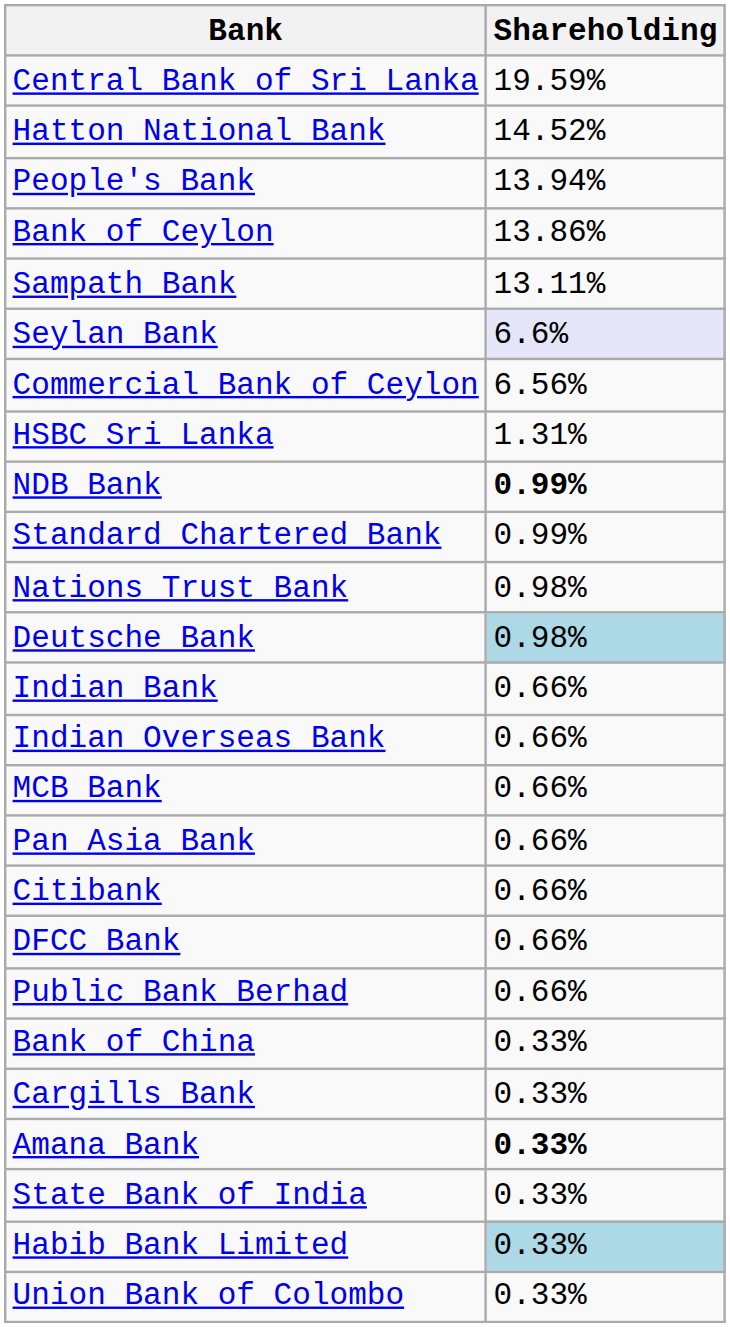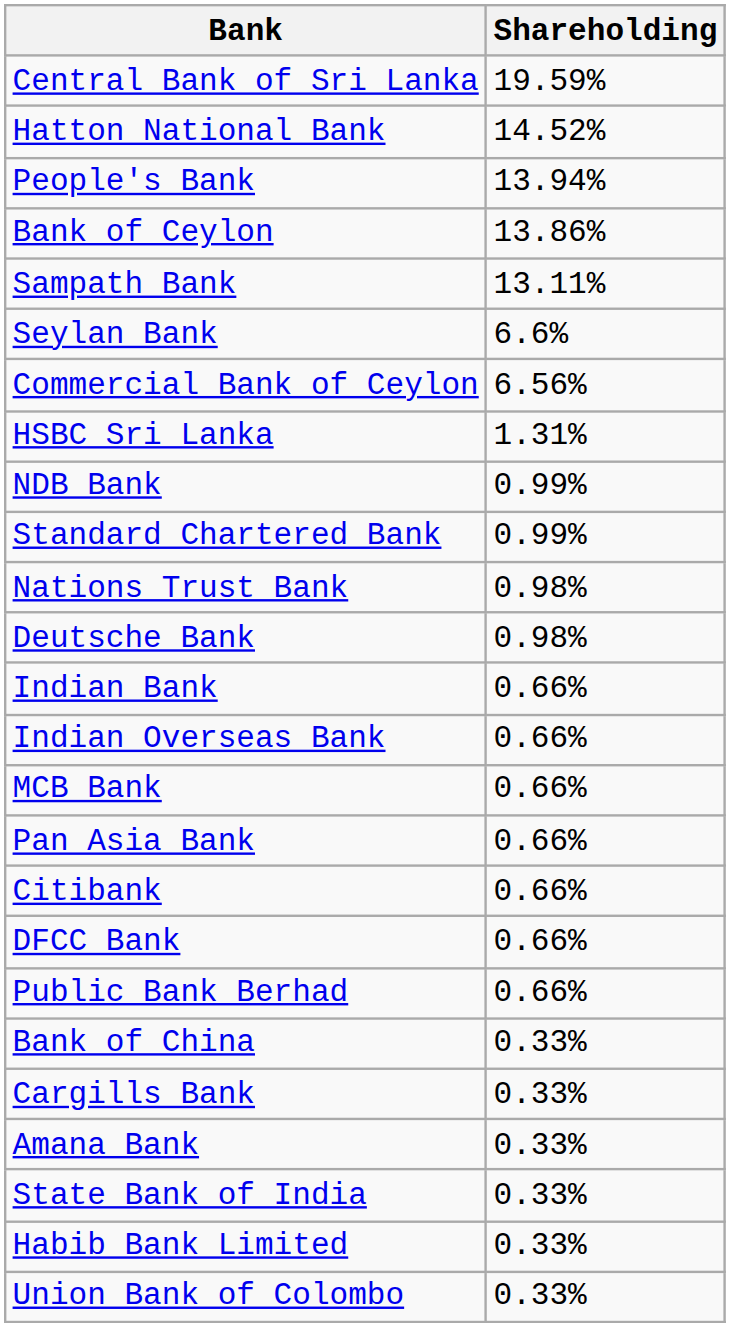(531, 334) lavender background -> (531, 334) no background
(540, 486) bold -> (540, 486) normal
(540, 638) lightblue background -> (540, 638) no background
(540, 1145) bold -> (540, 1145) normal
(540, 1246) lightblue background -> (540, 1246) no background
